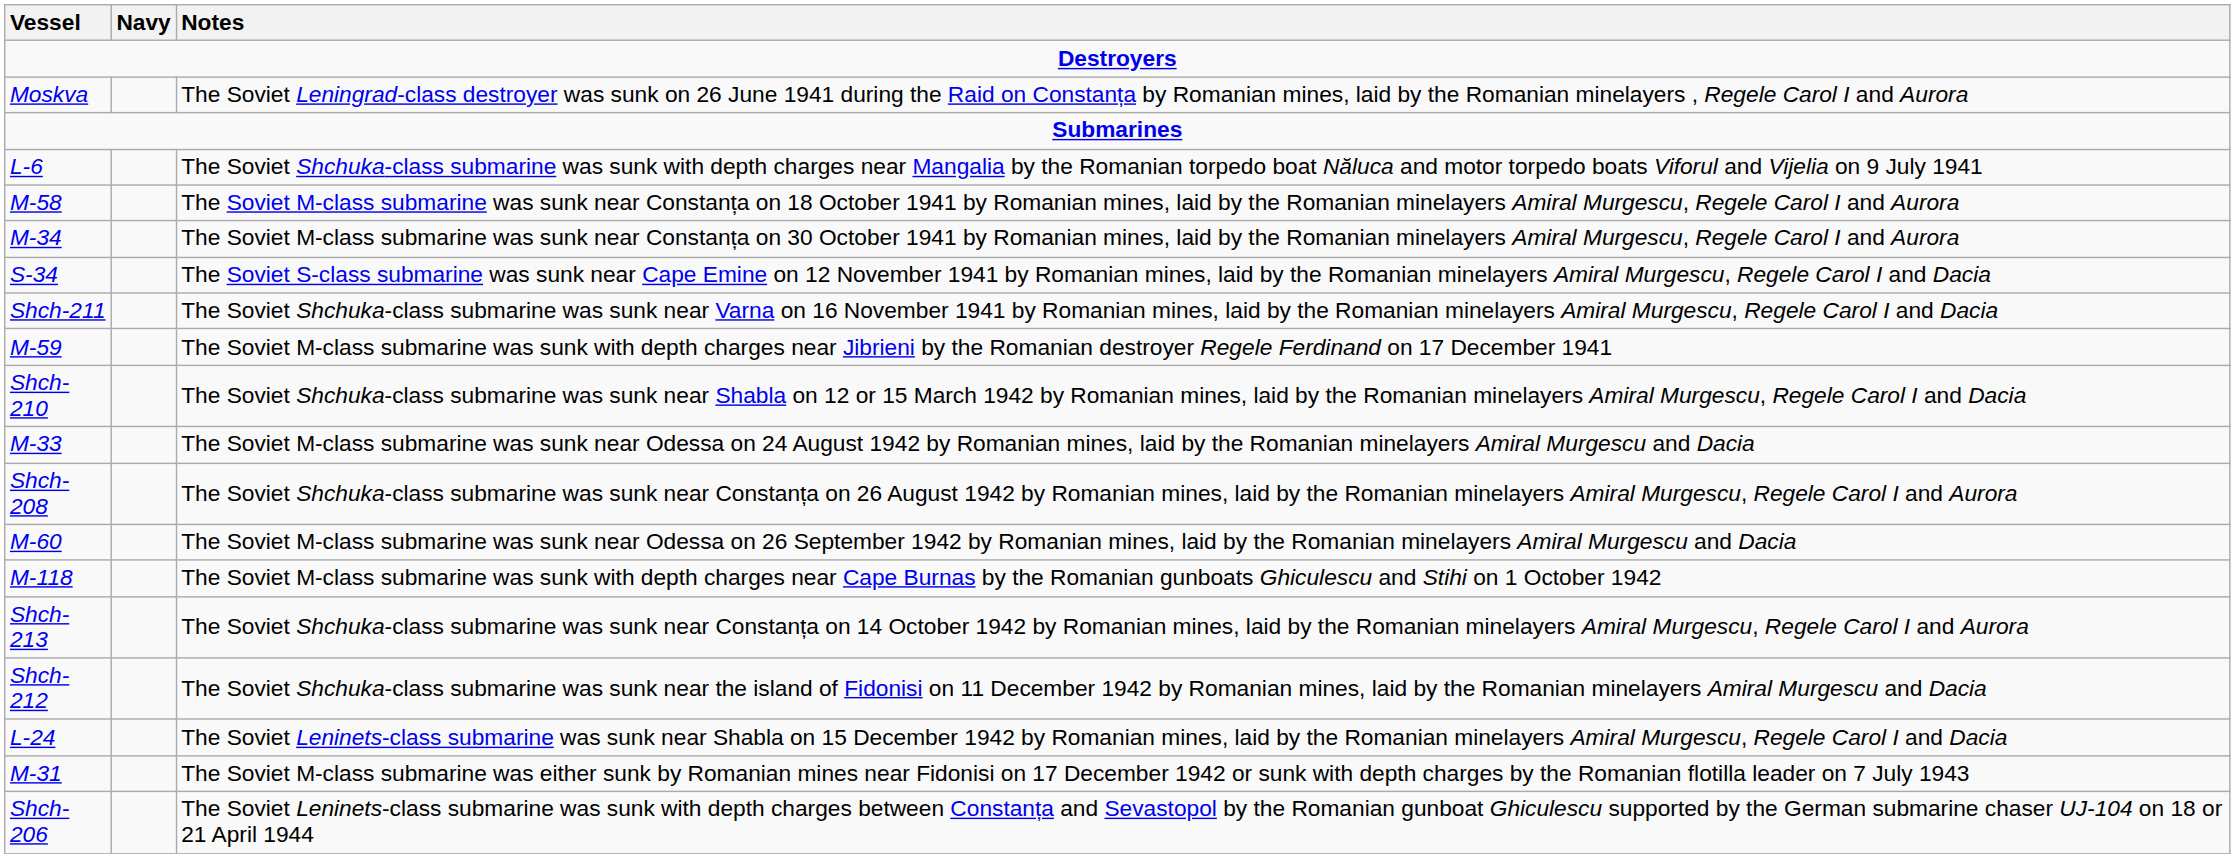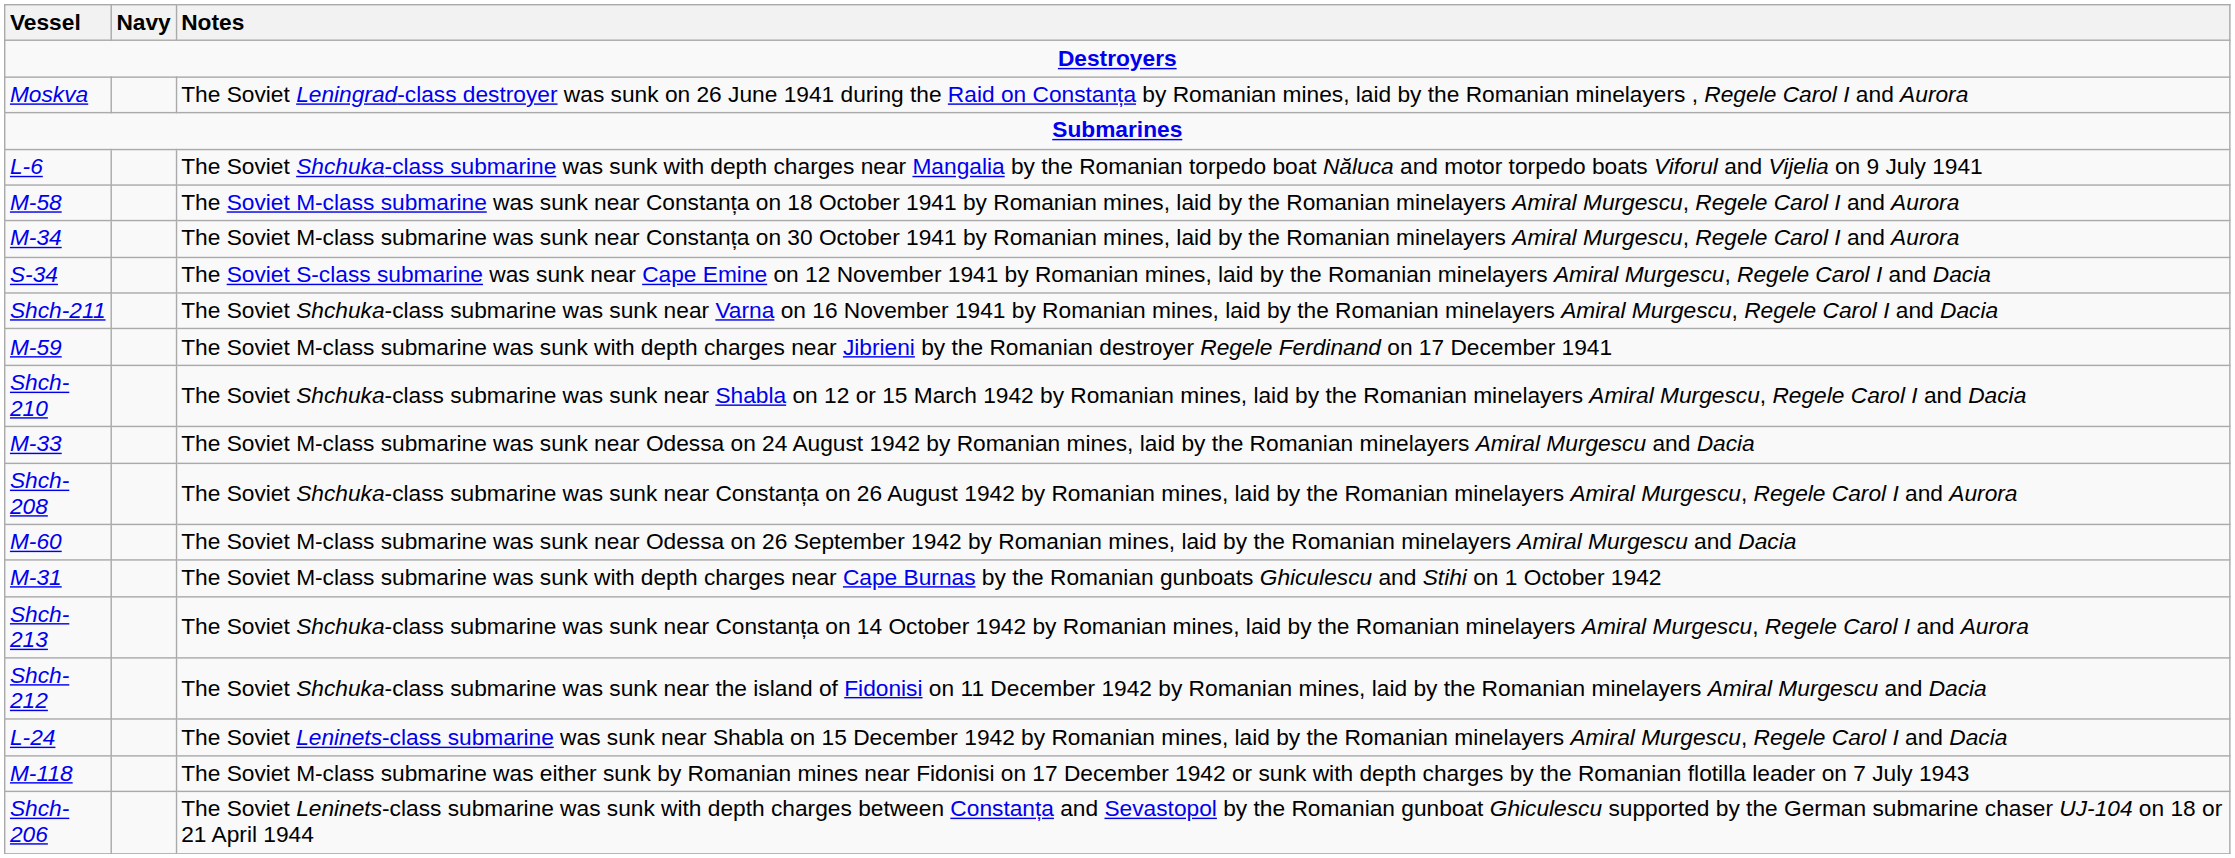(41, 578) M-118 -> (36, 578) M-31
(36, 773) M-31 -> (41, 773) M-118
